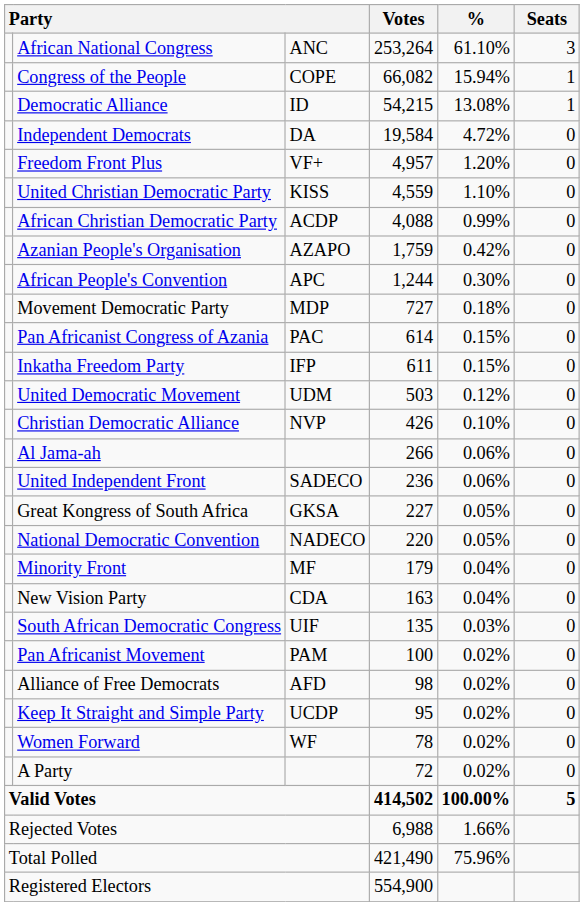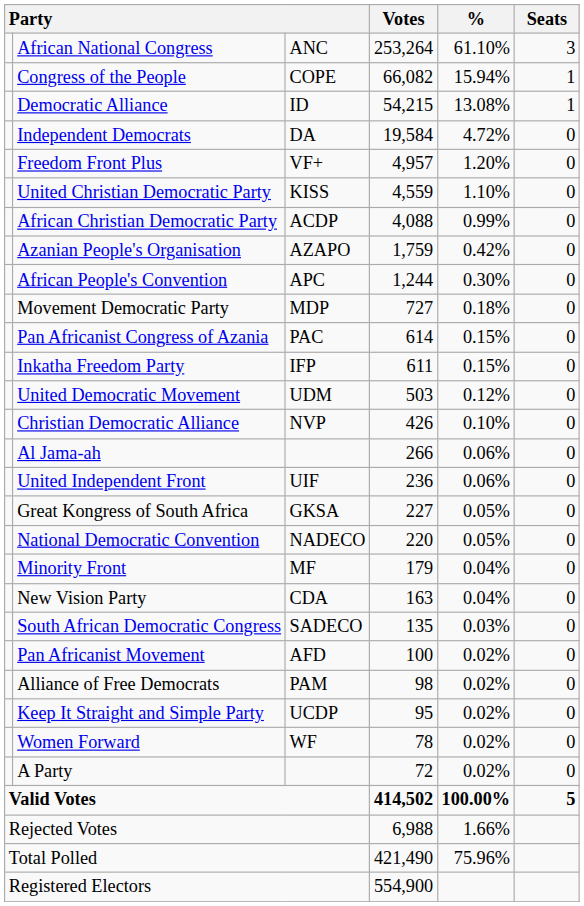(326, 481) SADECO -> (304, 481) UIF
(304, 626) UIF -> (326, 626) SADECO
(308, 655) PAM -> (308, 655) AFD
(308, 684) AFD -> (308, 684) PAM
